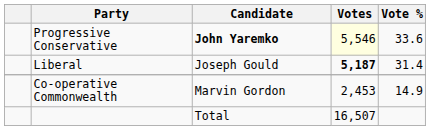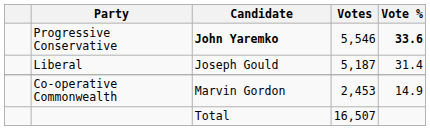(358, 39) lightyellow background -> (358, 39) no background
(409, 39) normal -> (409, 39) bold
(358, 65) bold -> (358, 65) normal
